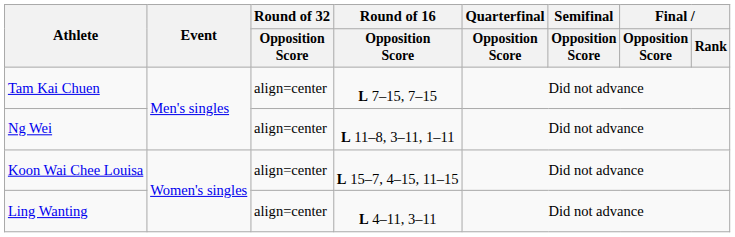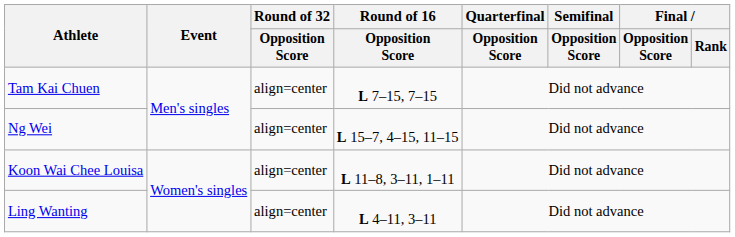(398, 138) L 11–8, 3–11, 1–11 -> (398, 138) L 15–7, 4–15, 11–15
(398, 179) L 15–7, 4–15, 11–15 -> (398, 179) L 11–8, 3–11, 1–11
